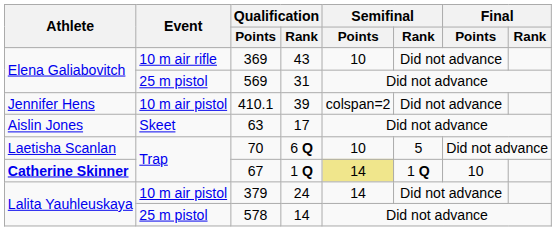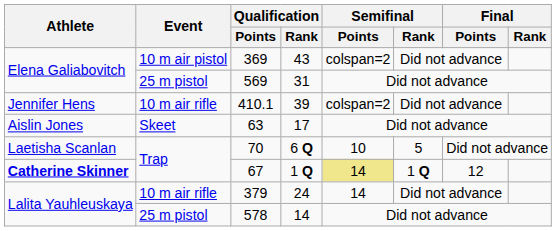(178, 59) 10 m air rifle -> (183, 59) 10 m air pistol
(358, 59) 10 -> (358, 59) colspan=2
(183, 104) 10 m air pistol -> (178, 104) 10 m air rifle
(476, 171) 10 -> (476, 171) 12
(183, 193) 10 m air pistol -> (178, 193) 10 m air rifle
